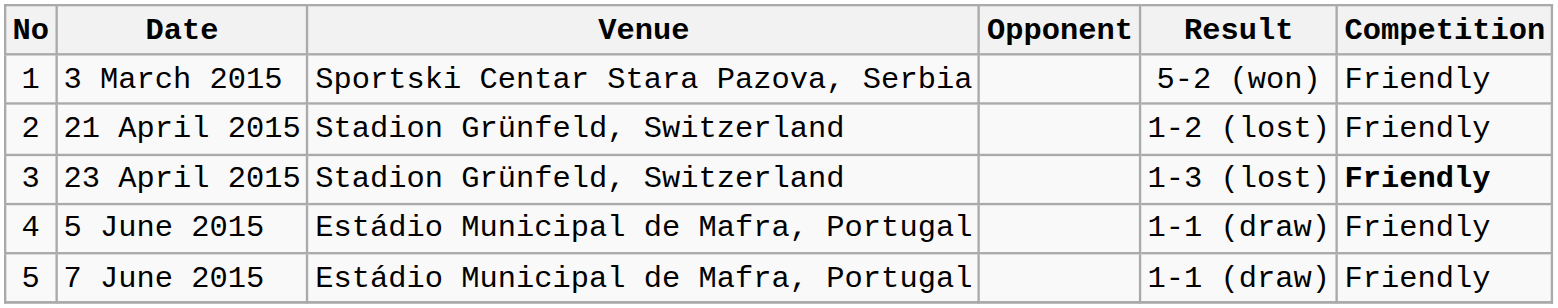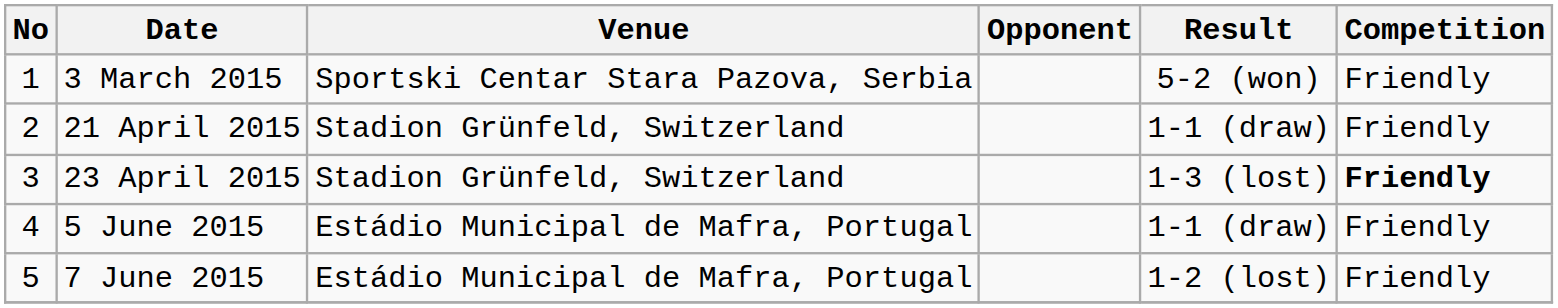(1239, 129) 1-2 (lost) -> (1239, 129) 1-1 (draw)
(1239, 278) 1-1 (draw) -> (1239, 278) 1-2 (lost)
